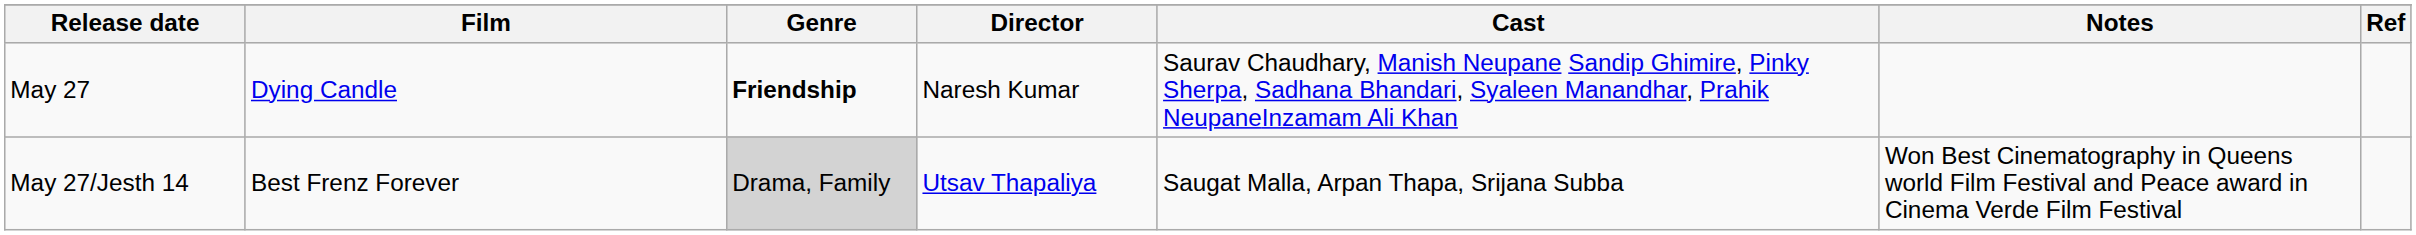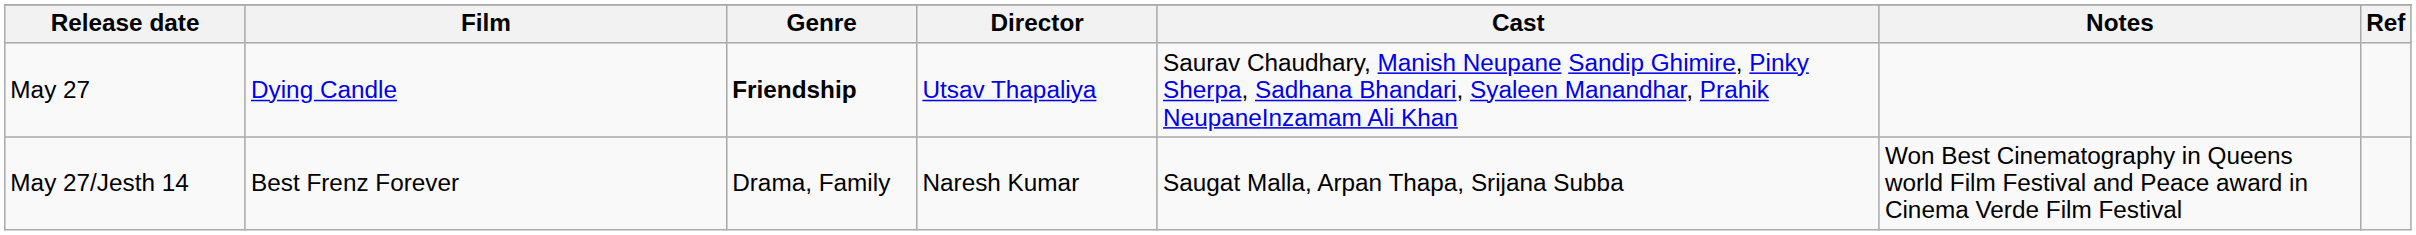(1001, 89) Naresh Kumar -> (1009, 89) Utsav Thapaliya
(811, 183) lightgrey background -> (811, 183) no background
(1009, 183) Utsav Thapaliya -> (1001, 183) Naresh Kumar
